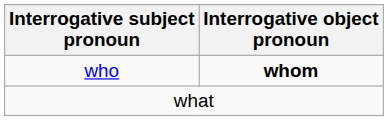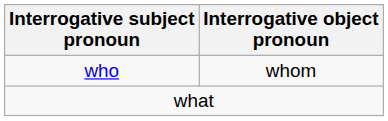(291, 70) bold -> (291, 70) normal
